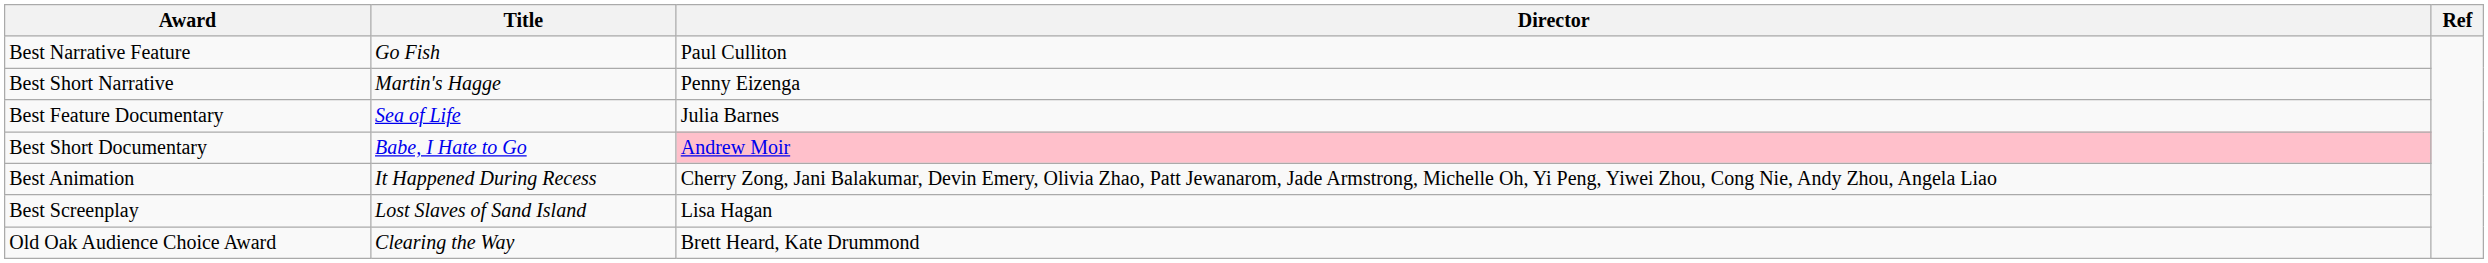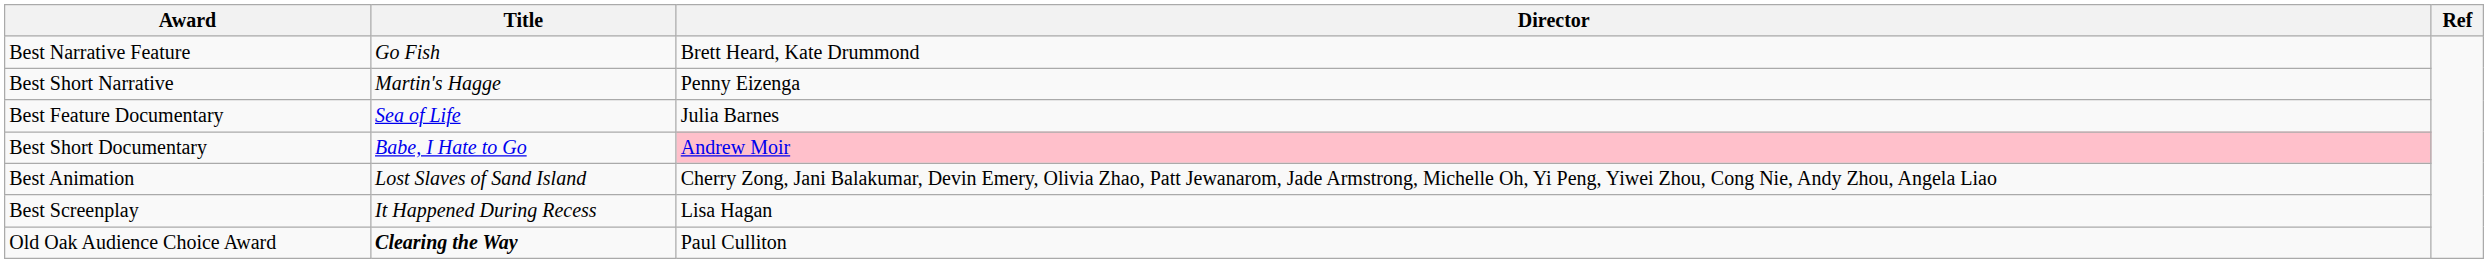(734, 52) Paul Culliton -> (800, 52) Brett Heard, Kate Drummond
(486, 178) It Happened During Recess -> (481, 178) Lost Slaves of Sand Island
(481, 210) Lost Slaves of Sand Island -> (486, 210) It Happened During Recess
(445, 242) normal -> (446, 242) bold
(800, 242) Brett Heard, Kate Drummond -> (734, 242) Paul Culliton
